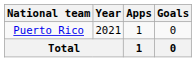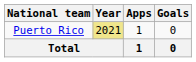(108, 30) no background -> (108, 30) khaki background
